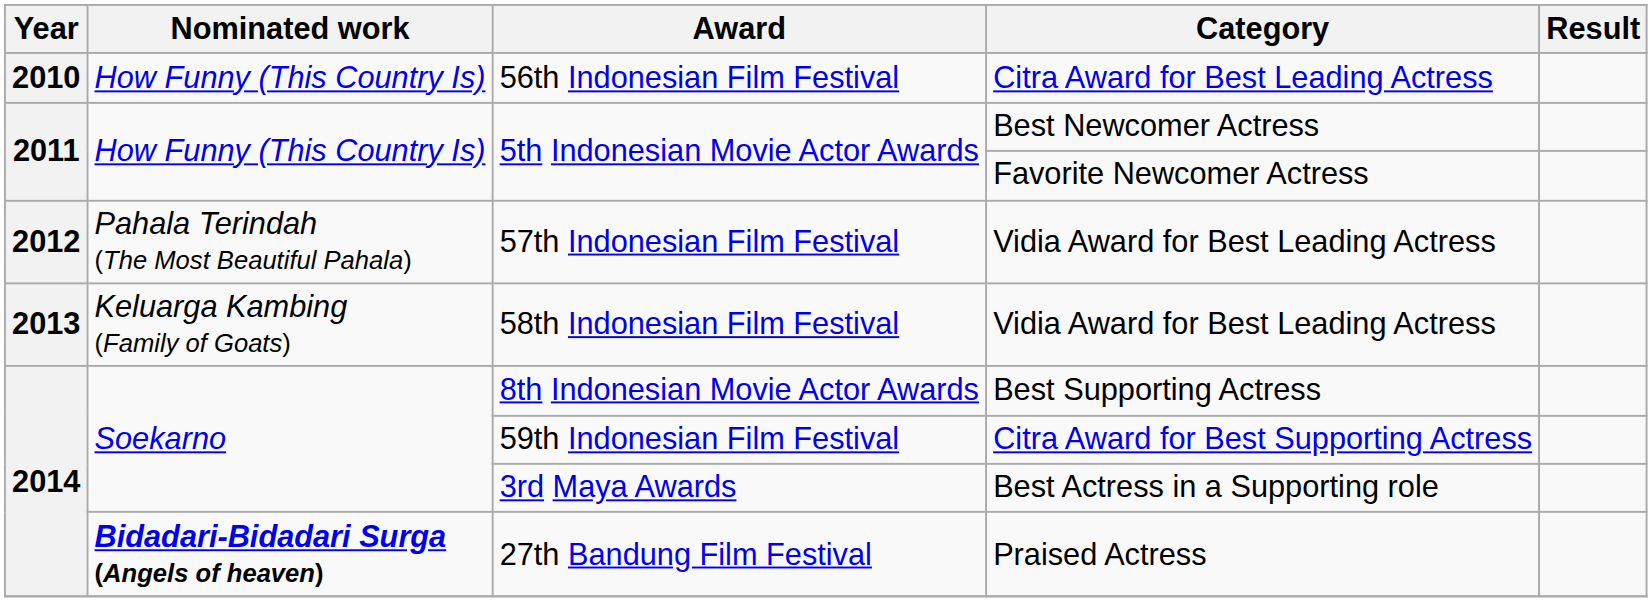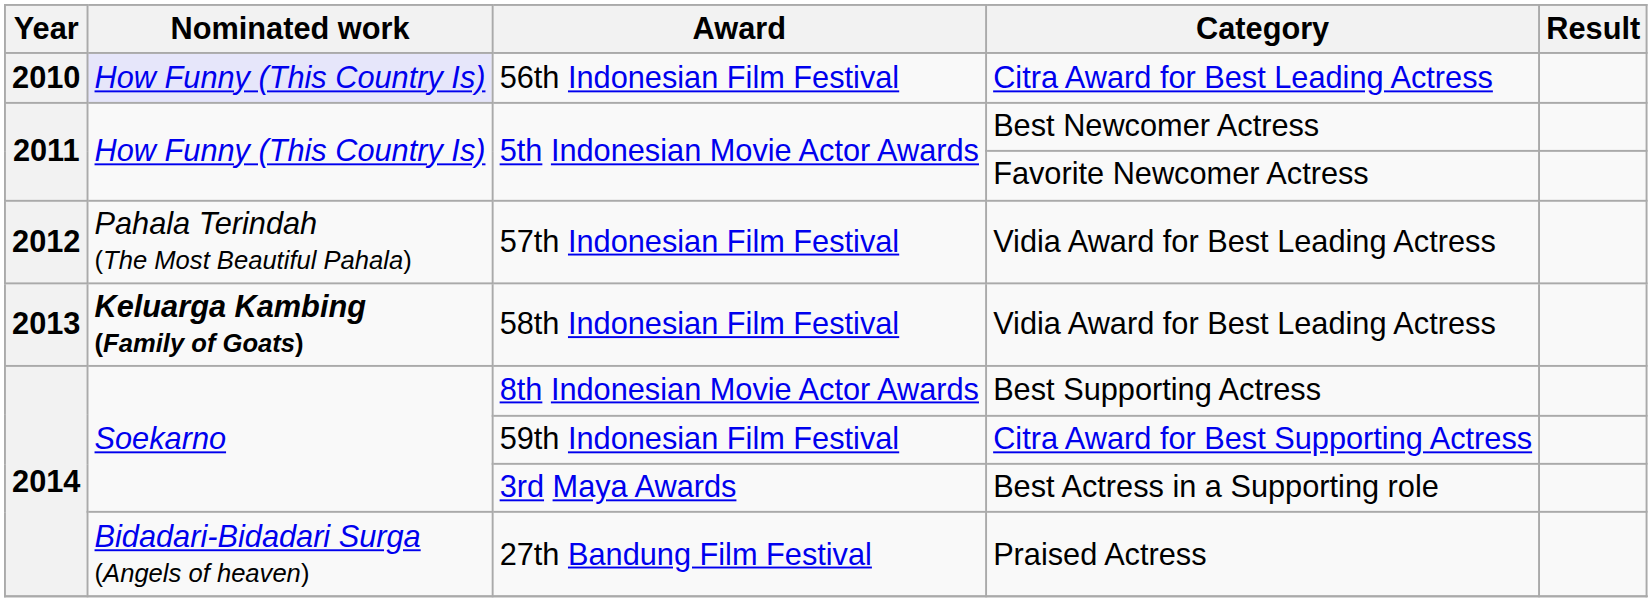(290, 77) no background -> (290, 77) lavender background
(221, 324) normal -> (230, 324) bold
(270, 553) bold -> (258, 553) normal
